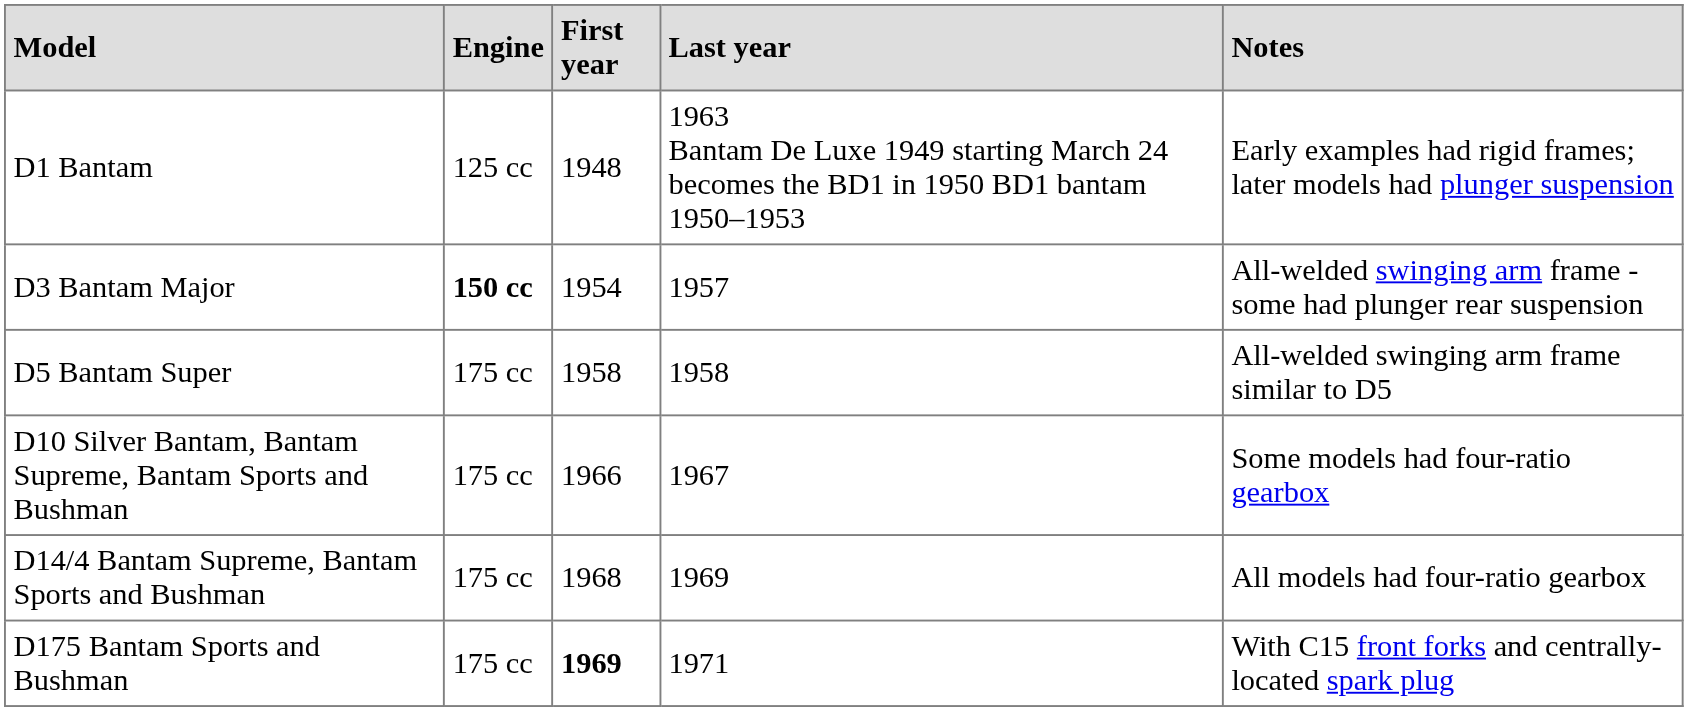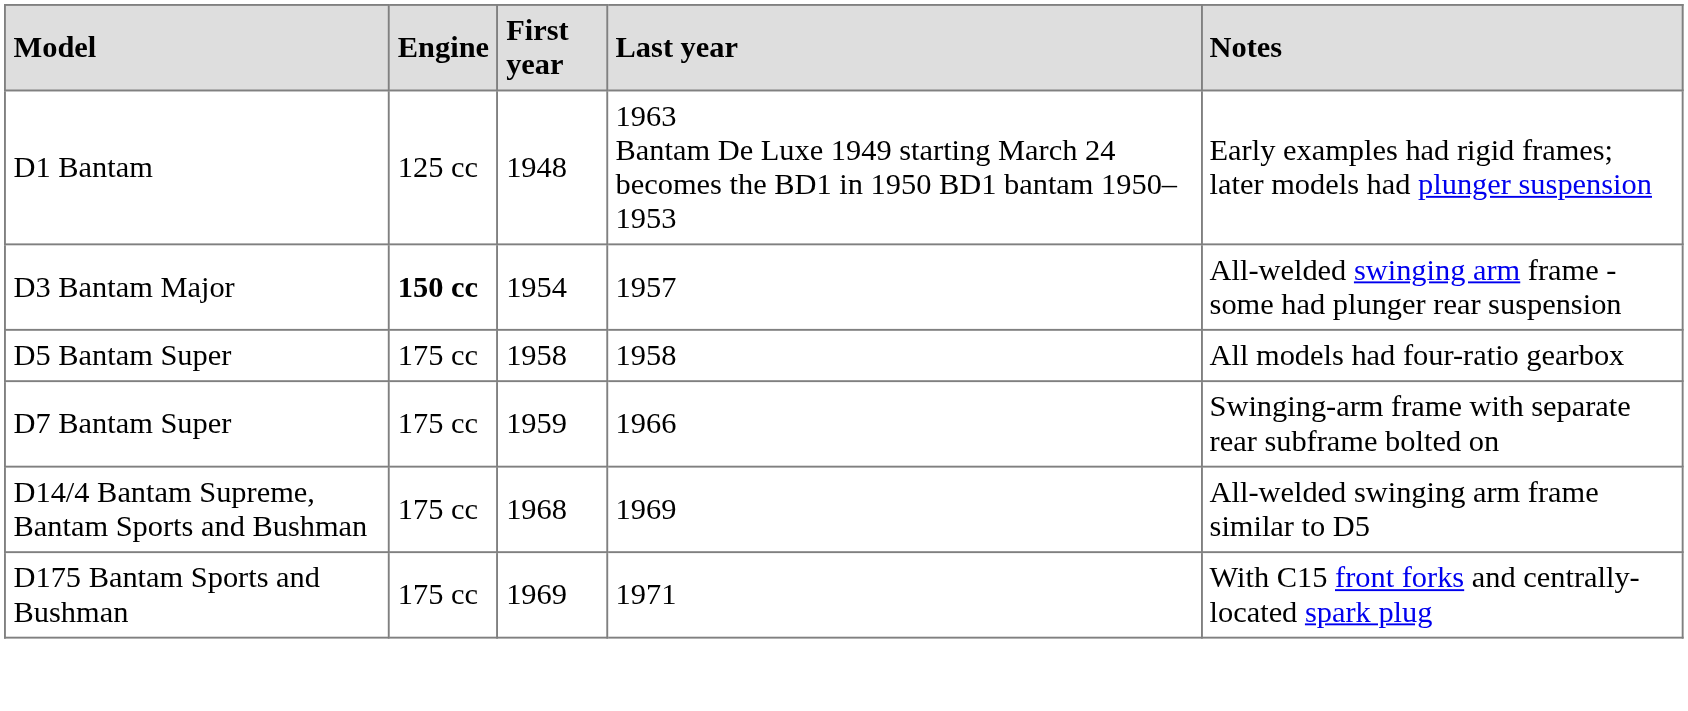(1426, 372) All-welded swinging arm frame similar to D5 -> (1417, 355) All models had four-ratio gearbox
+ row: (122, 423)
- row: (191, 474)
(1439, 577) All models had four-ratio gearbox -> (1404, 508) All-welded swinging arm frame similar to D5
(591, 662) bold -> (537, 594) normal
